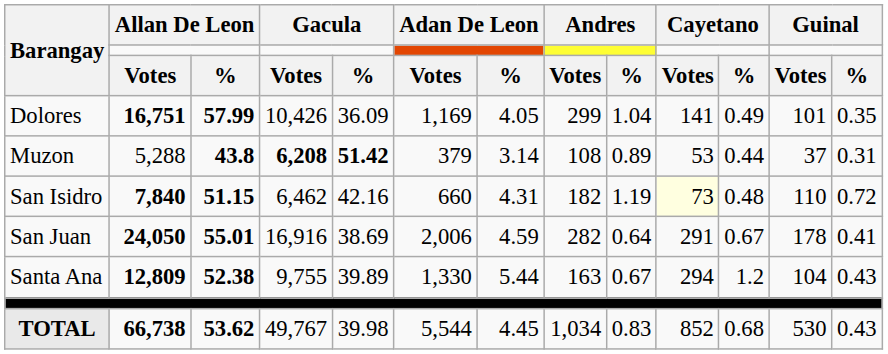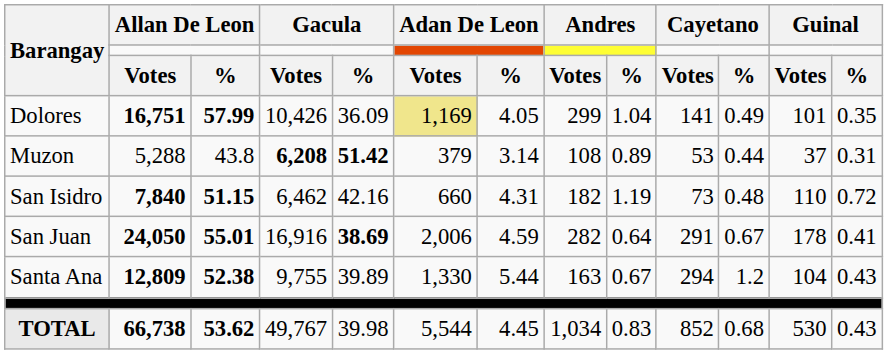(446, 116) no background -> (446, 116) khaki background
(235, 156) bold -> (235, 156) normal
(703, 196) lightyellow background -> (703, 196) no background
(363, 236) normal -> (363, 236) bold
